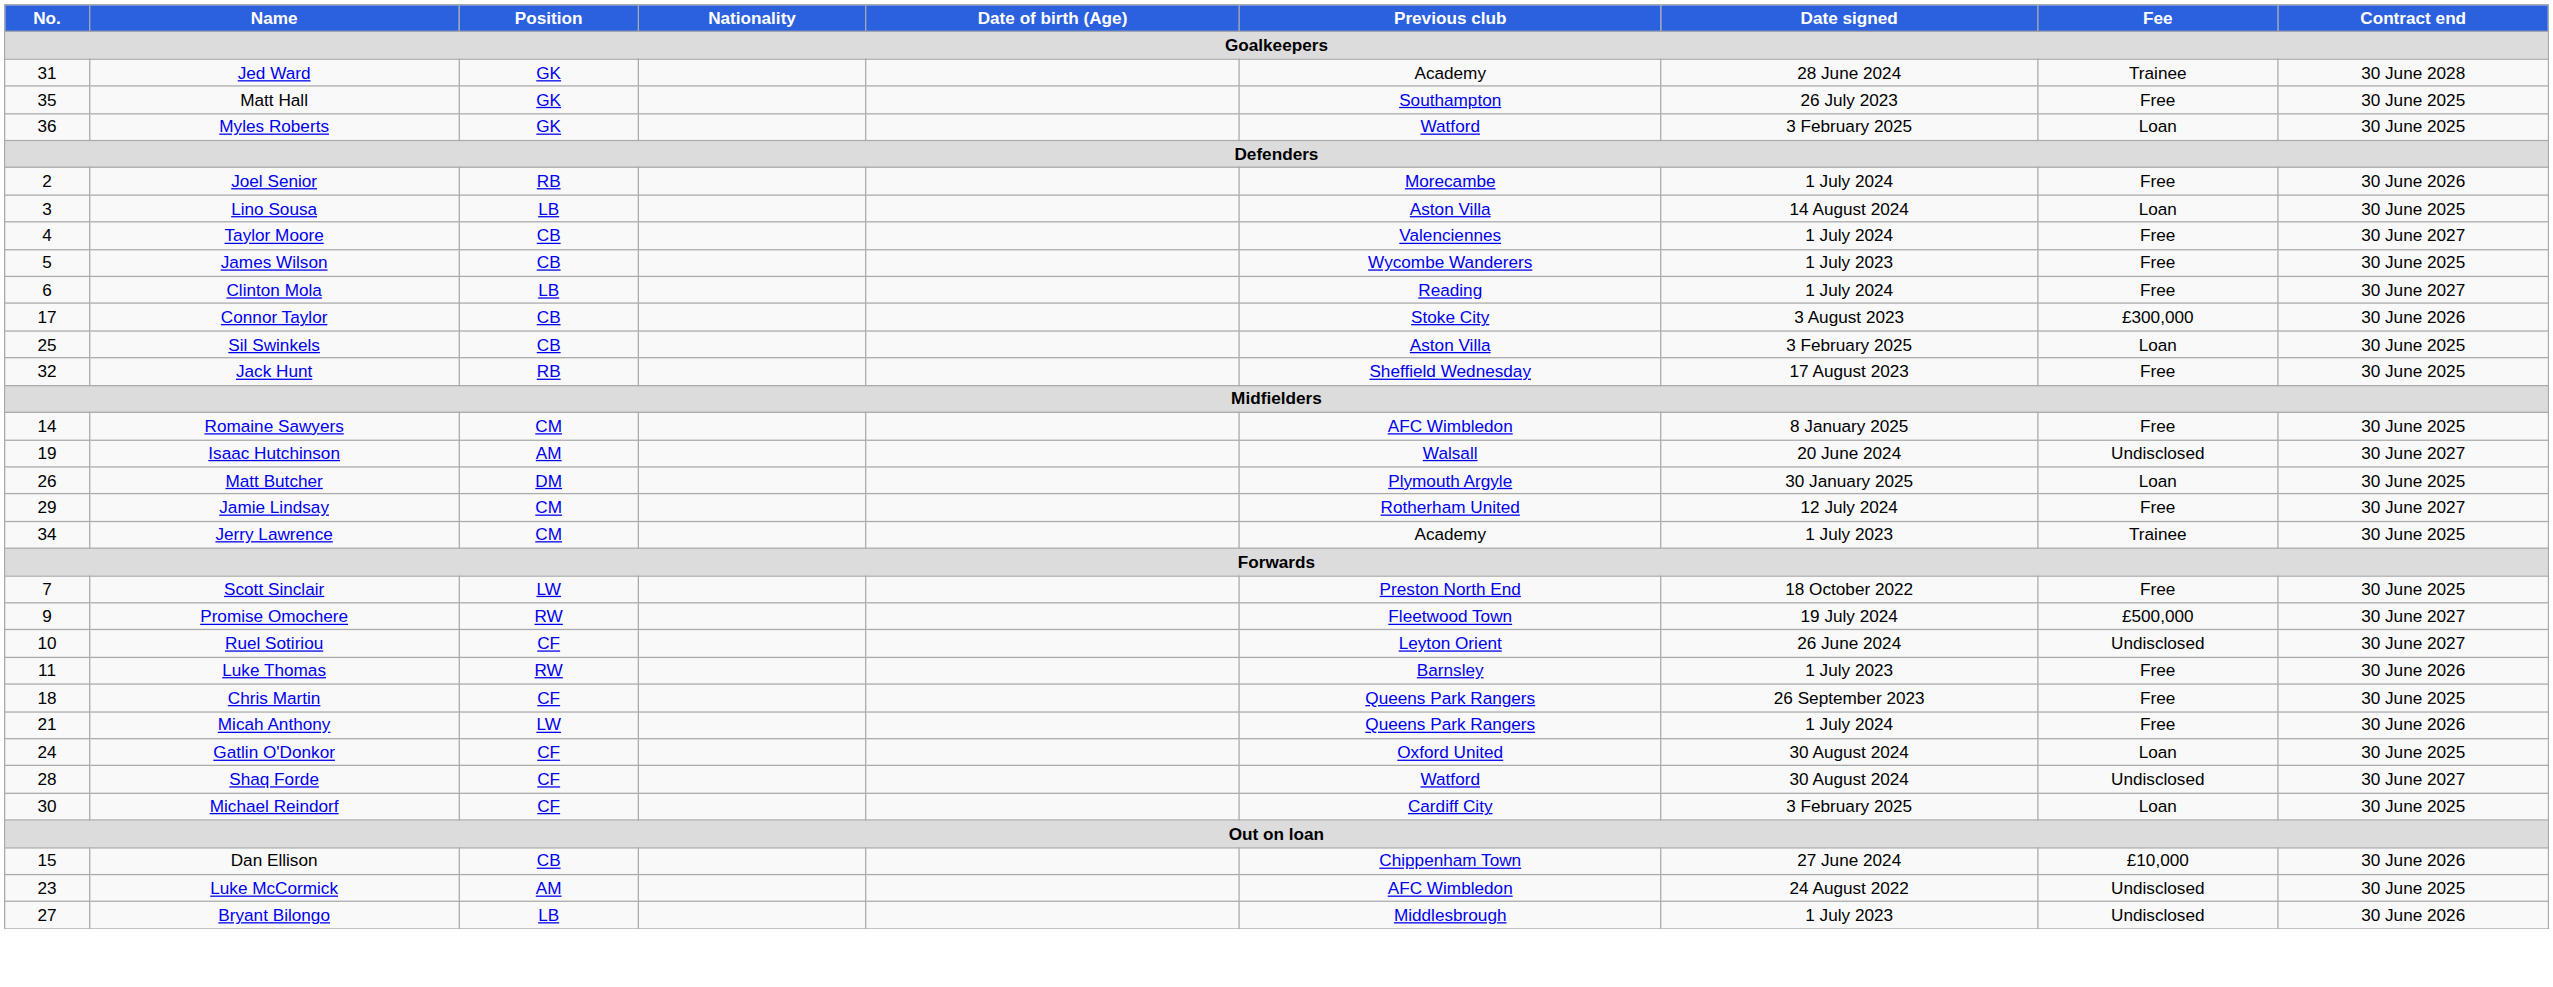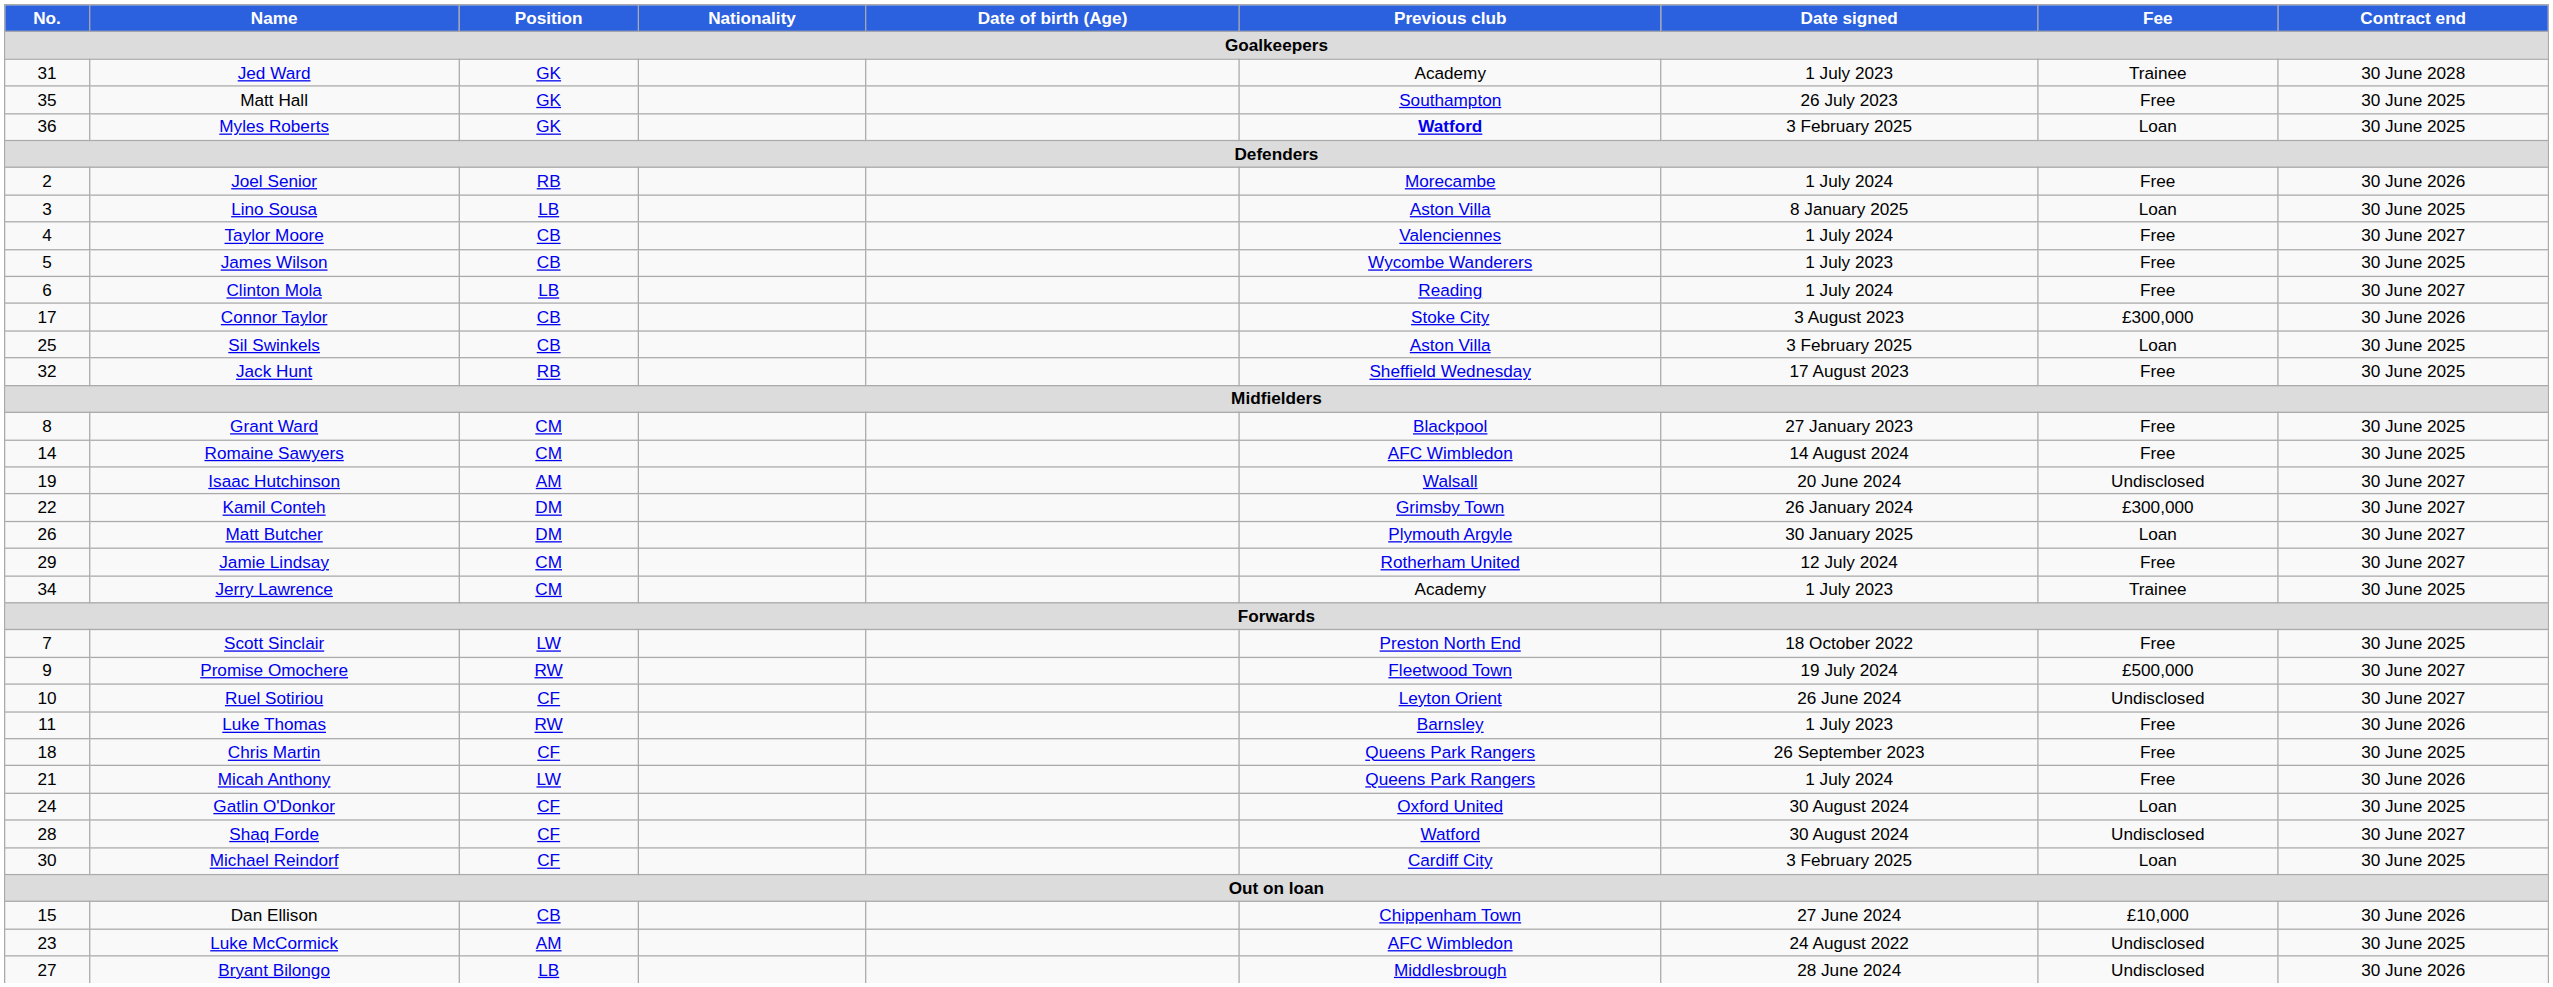(1849, 72) 28 June 2024 -> (1849, 72) 1 July 2023
(1450, 126) normal -> (1450, 126) bold
(1849, 208) 14 August 2024 -> (1849, 208) 8 January 2025
+ row: (274, 426)
(1849, 426) 8 January 2025 -> (1849, 453) 14 August 2024
+ row: (274, 507)
(2413, 480) 30 June 2025 -> (2413, 534) 30 June 2027
(1849, 915) 1 July 2023 -> (1849, 969) 28 June 2024
